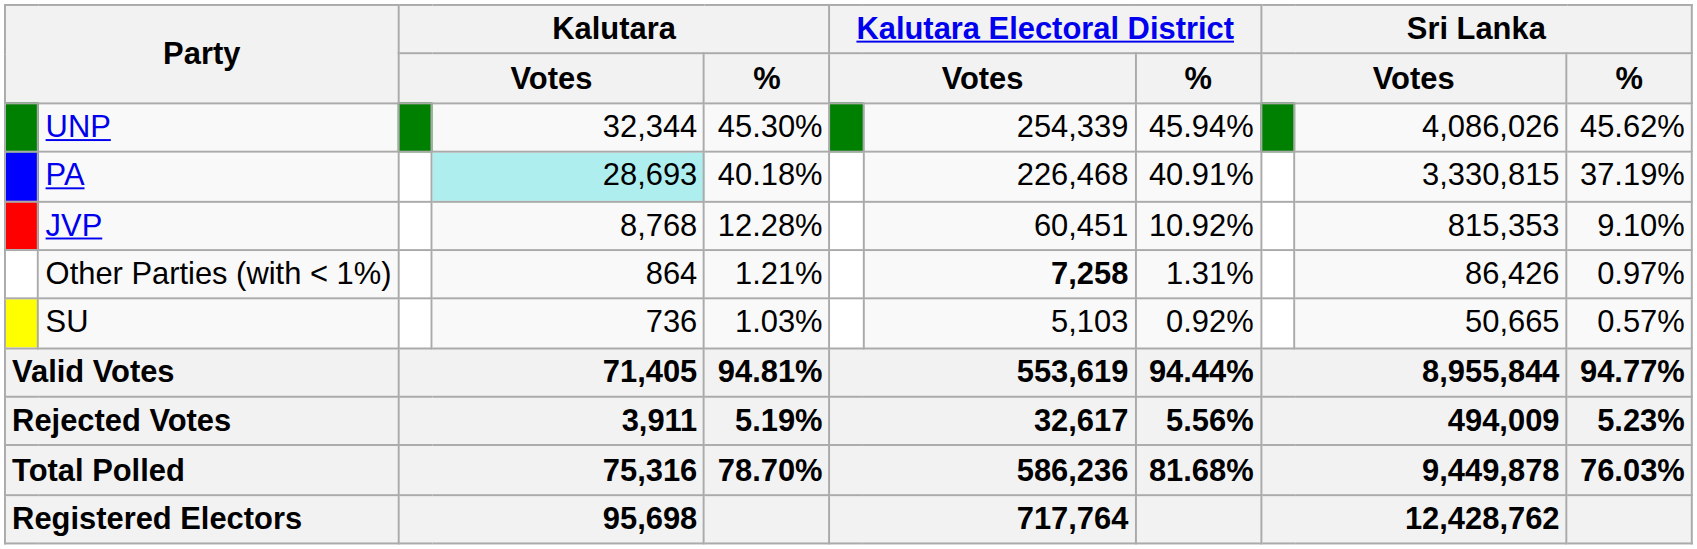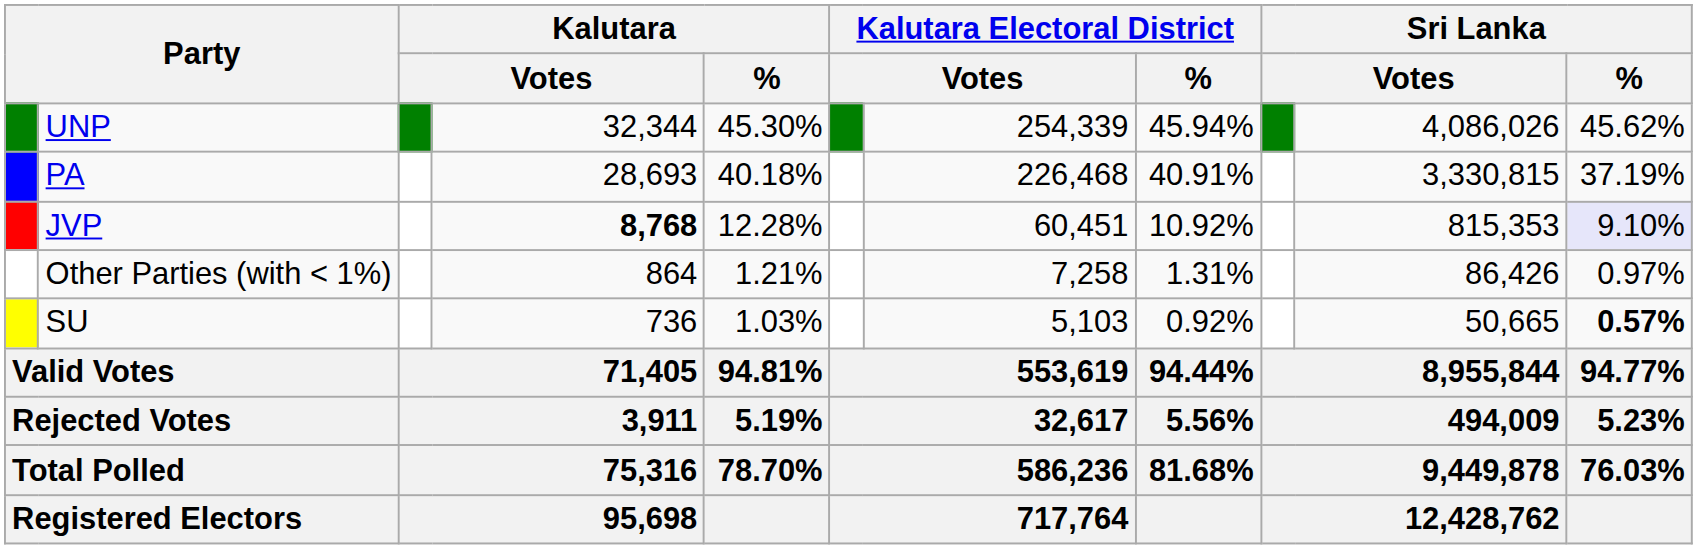(650, 175) paleturquoise background -> (650, 175) no background
(659, 224) normal -> (659, 224) bold
(1641, 224) no background -> (1641, 224) lavender background
(1090, 273) bold -> (1090, 273) normal
(1641, 322) normal -> (1641, 322) bold
